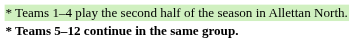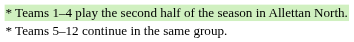(122, 30) bold -> (116, 30) normal
